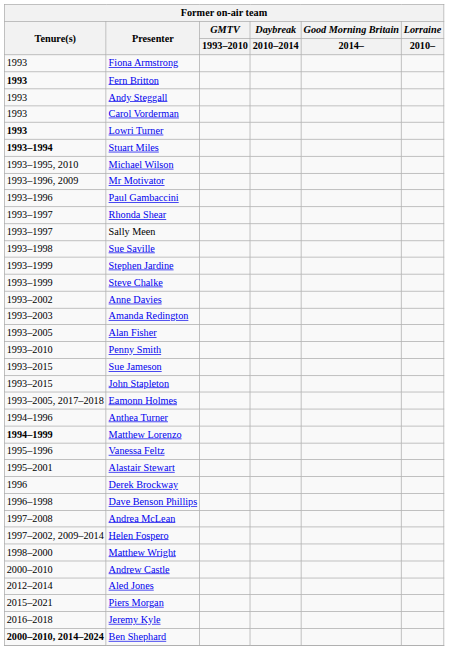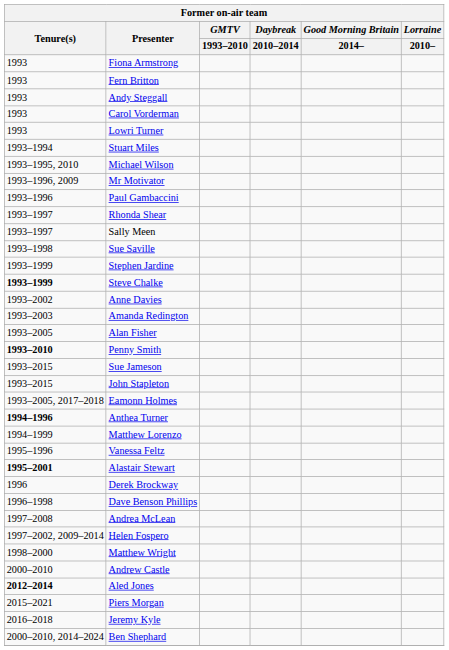(17, 80) bold -> (17, 80) normal
(17, 131) bold -> (17, 131) normal
(30, 148) bold -> (30, 148) normal
(30, 283) normal -> (30, 283) bold
(30, 350) normal -> (30, 350) bold
(30, 418) normal -> (30, 418) bold
(30, 434) bold -> (30, 434) normal
(30, 468) normal -> (30, 468) bold
(30, 586) normal -> (30, 586) bold
(55, 637) bold -> (55, 637) normal
